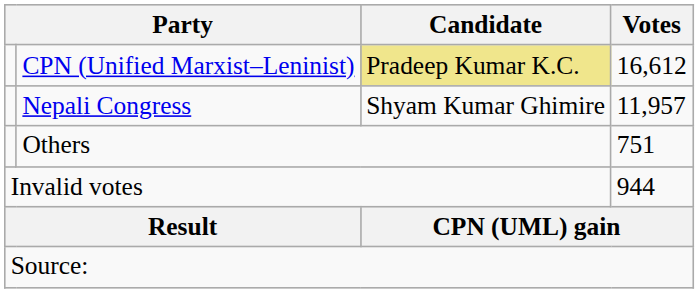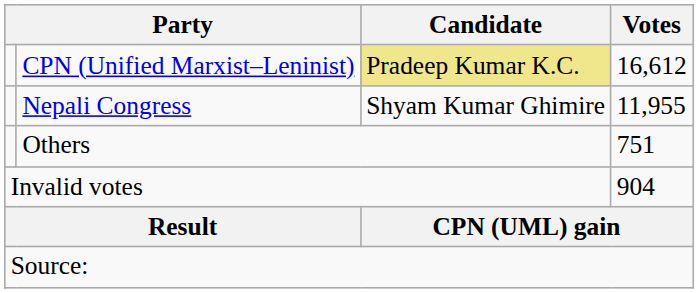(651, 105) 11,957 -> (651, 105) 11,955
(636, 186) 944 -> (636, 186) 904
